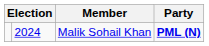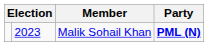(27, 32) 2024 -> (27, 32) 2023
